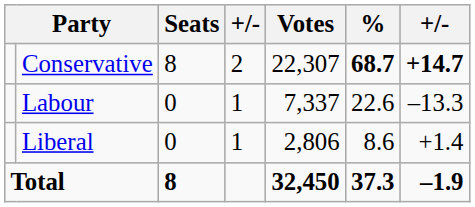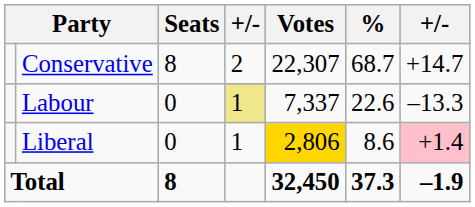(373, 63) bold -> (373, 63) normal
(435, 63) bold -> (435, 63) normal
(237, 102) no background -> (237, 102) khaki background
(312, 142) no background -> (312, 142) gold background
(441, 142) no background -> (441, 142) pink background
